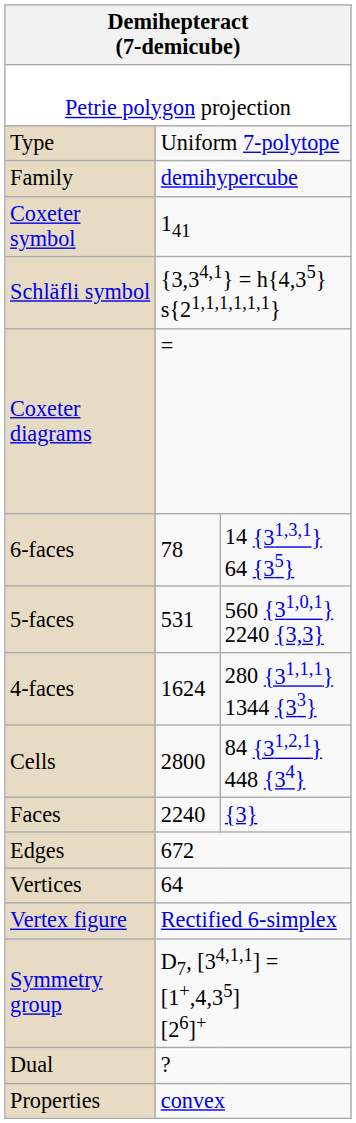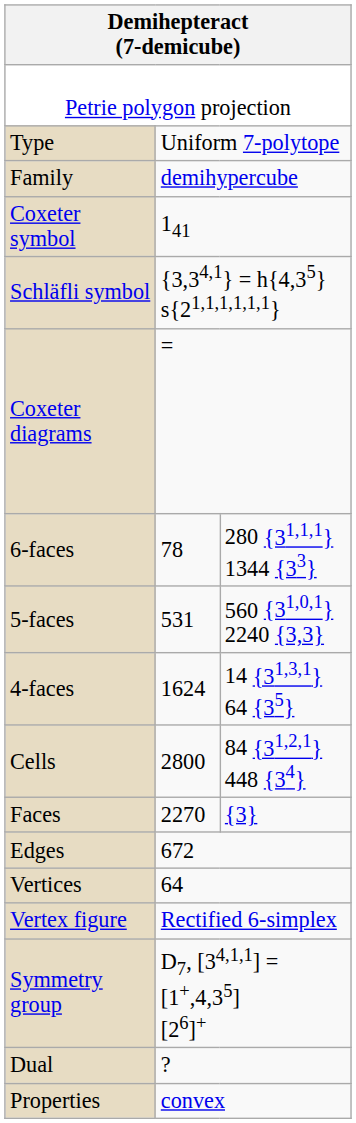(274, 550) 14 {31,3,1} 64 {35} -> (279, 550) 280 {31,1,1} 1344 {33}
(279, 688) 280 {31,1,1} 1344 {33} -> (274, 688) 14 {31,3,1} 64 {35}
(183, 814) 2240 -> (183, 814) 2270
